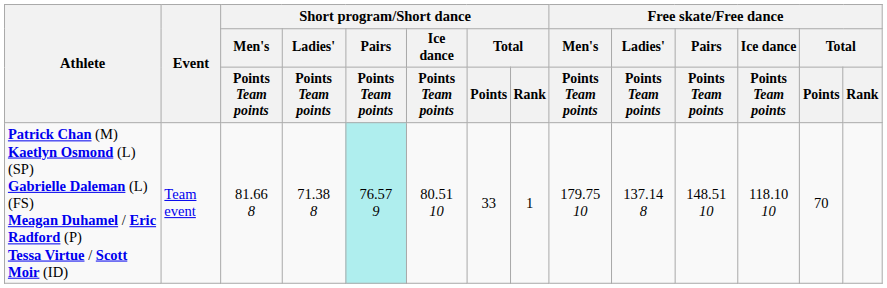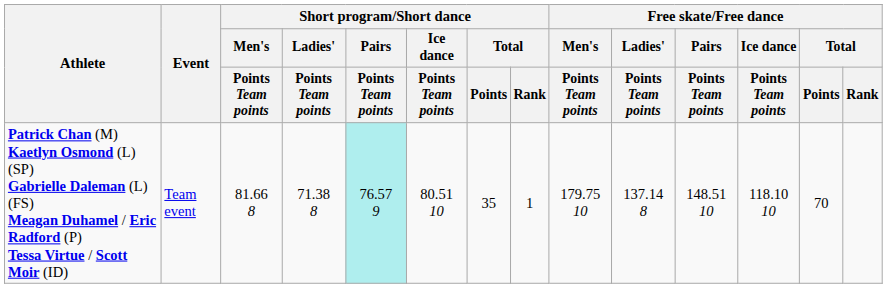(489, 203) 33 -> (489, 203) 35
